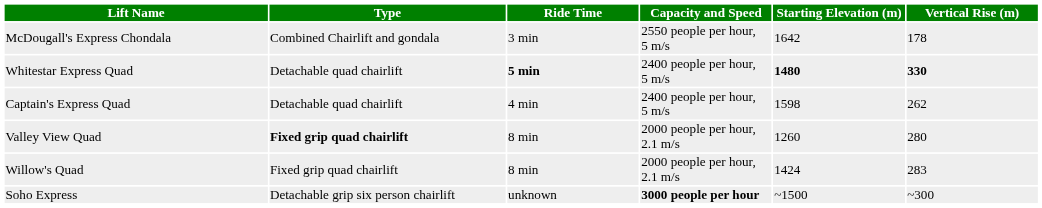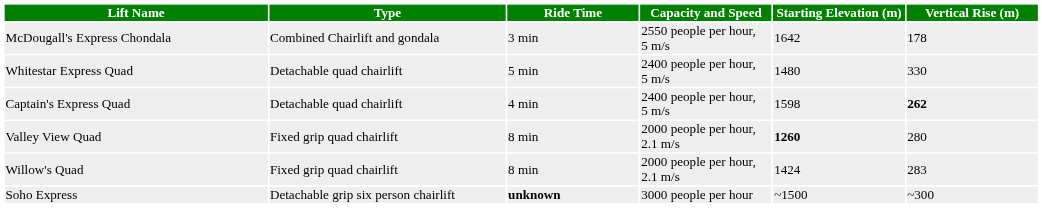(524, 71) bold -> (523, 71) normal
(787, 71) bold -> (787, 71) normal
(917, 71) bold -> (917, 71) normal
(917, 103) normal -> (917, 103) bold
(339, 136) bold -> (334, 136) normal
(787, 136) normal -> (787, 136) bold
(533, 194) normal -> (534, 194) bold
(700, 194) bold -> (697, 194) normal
